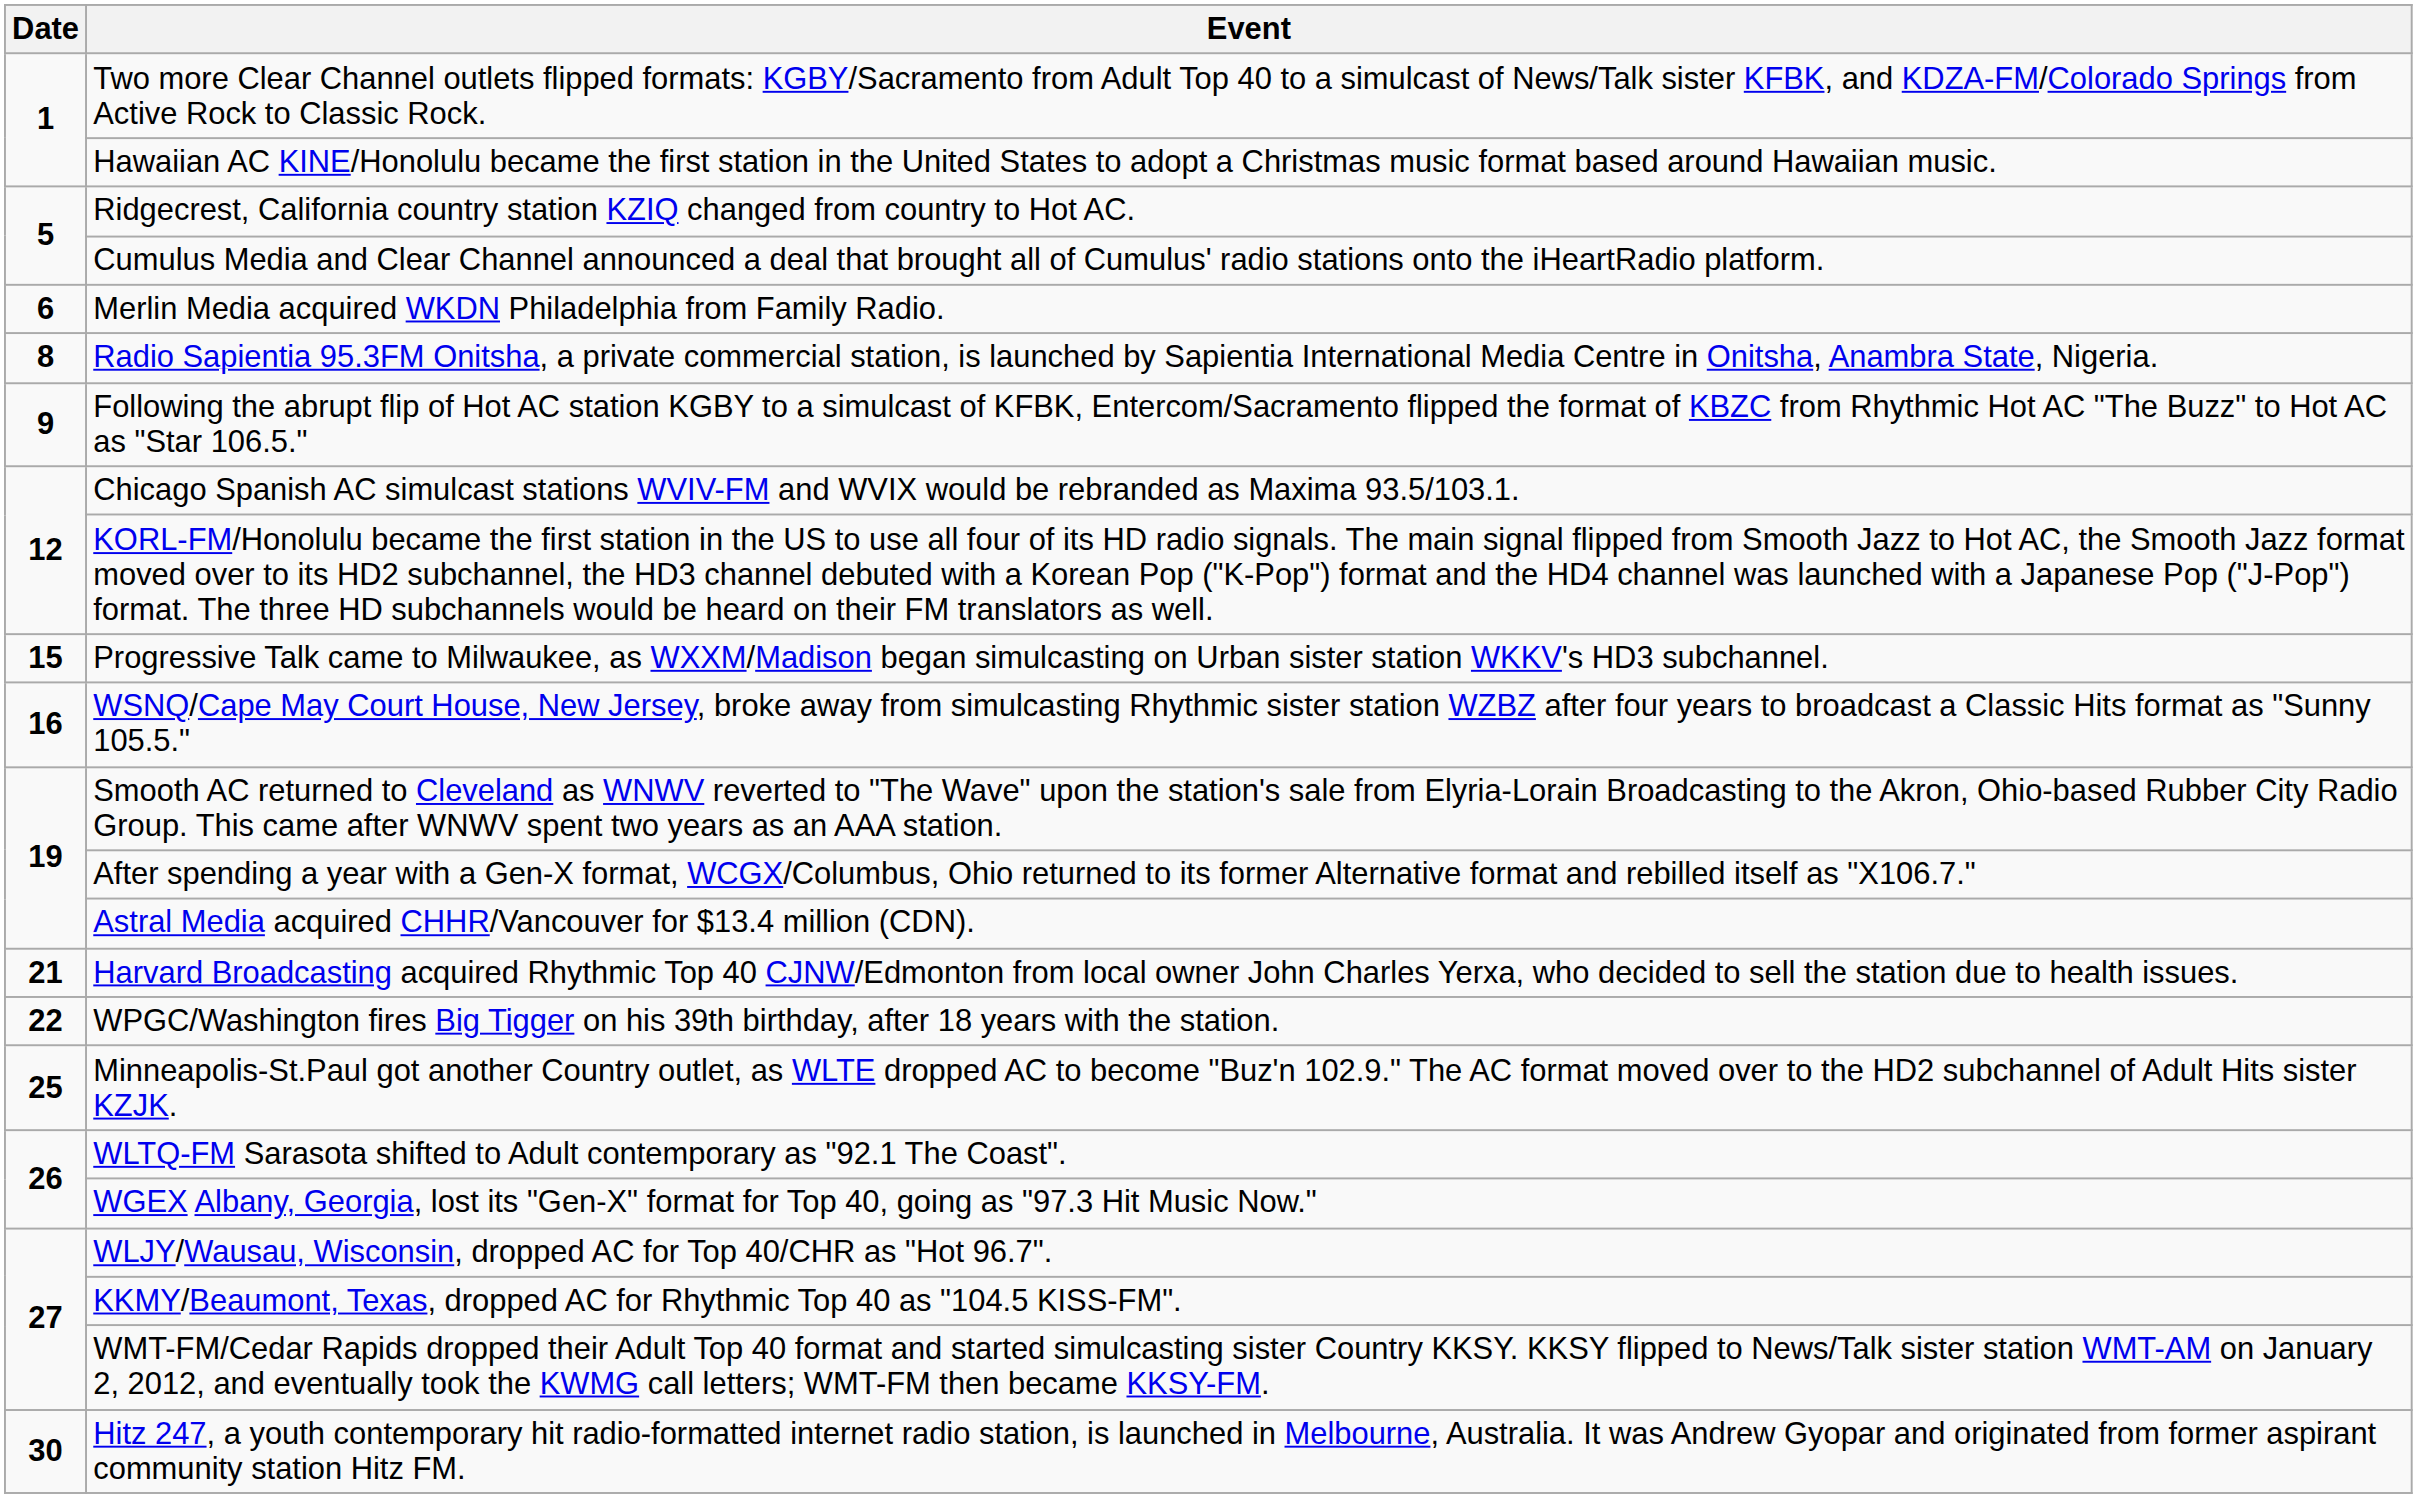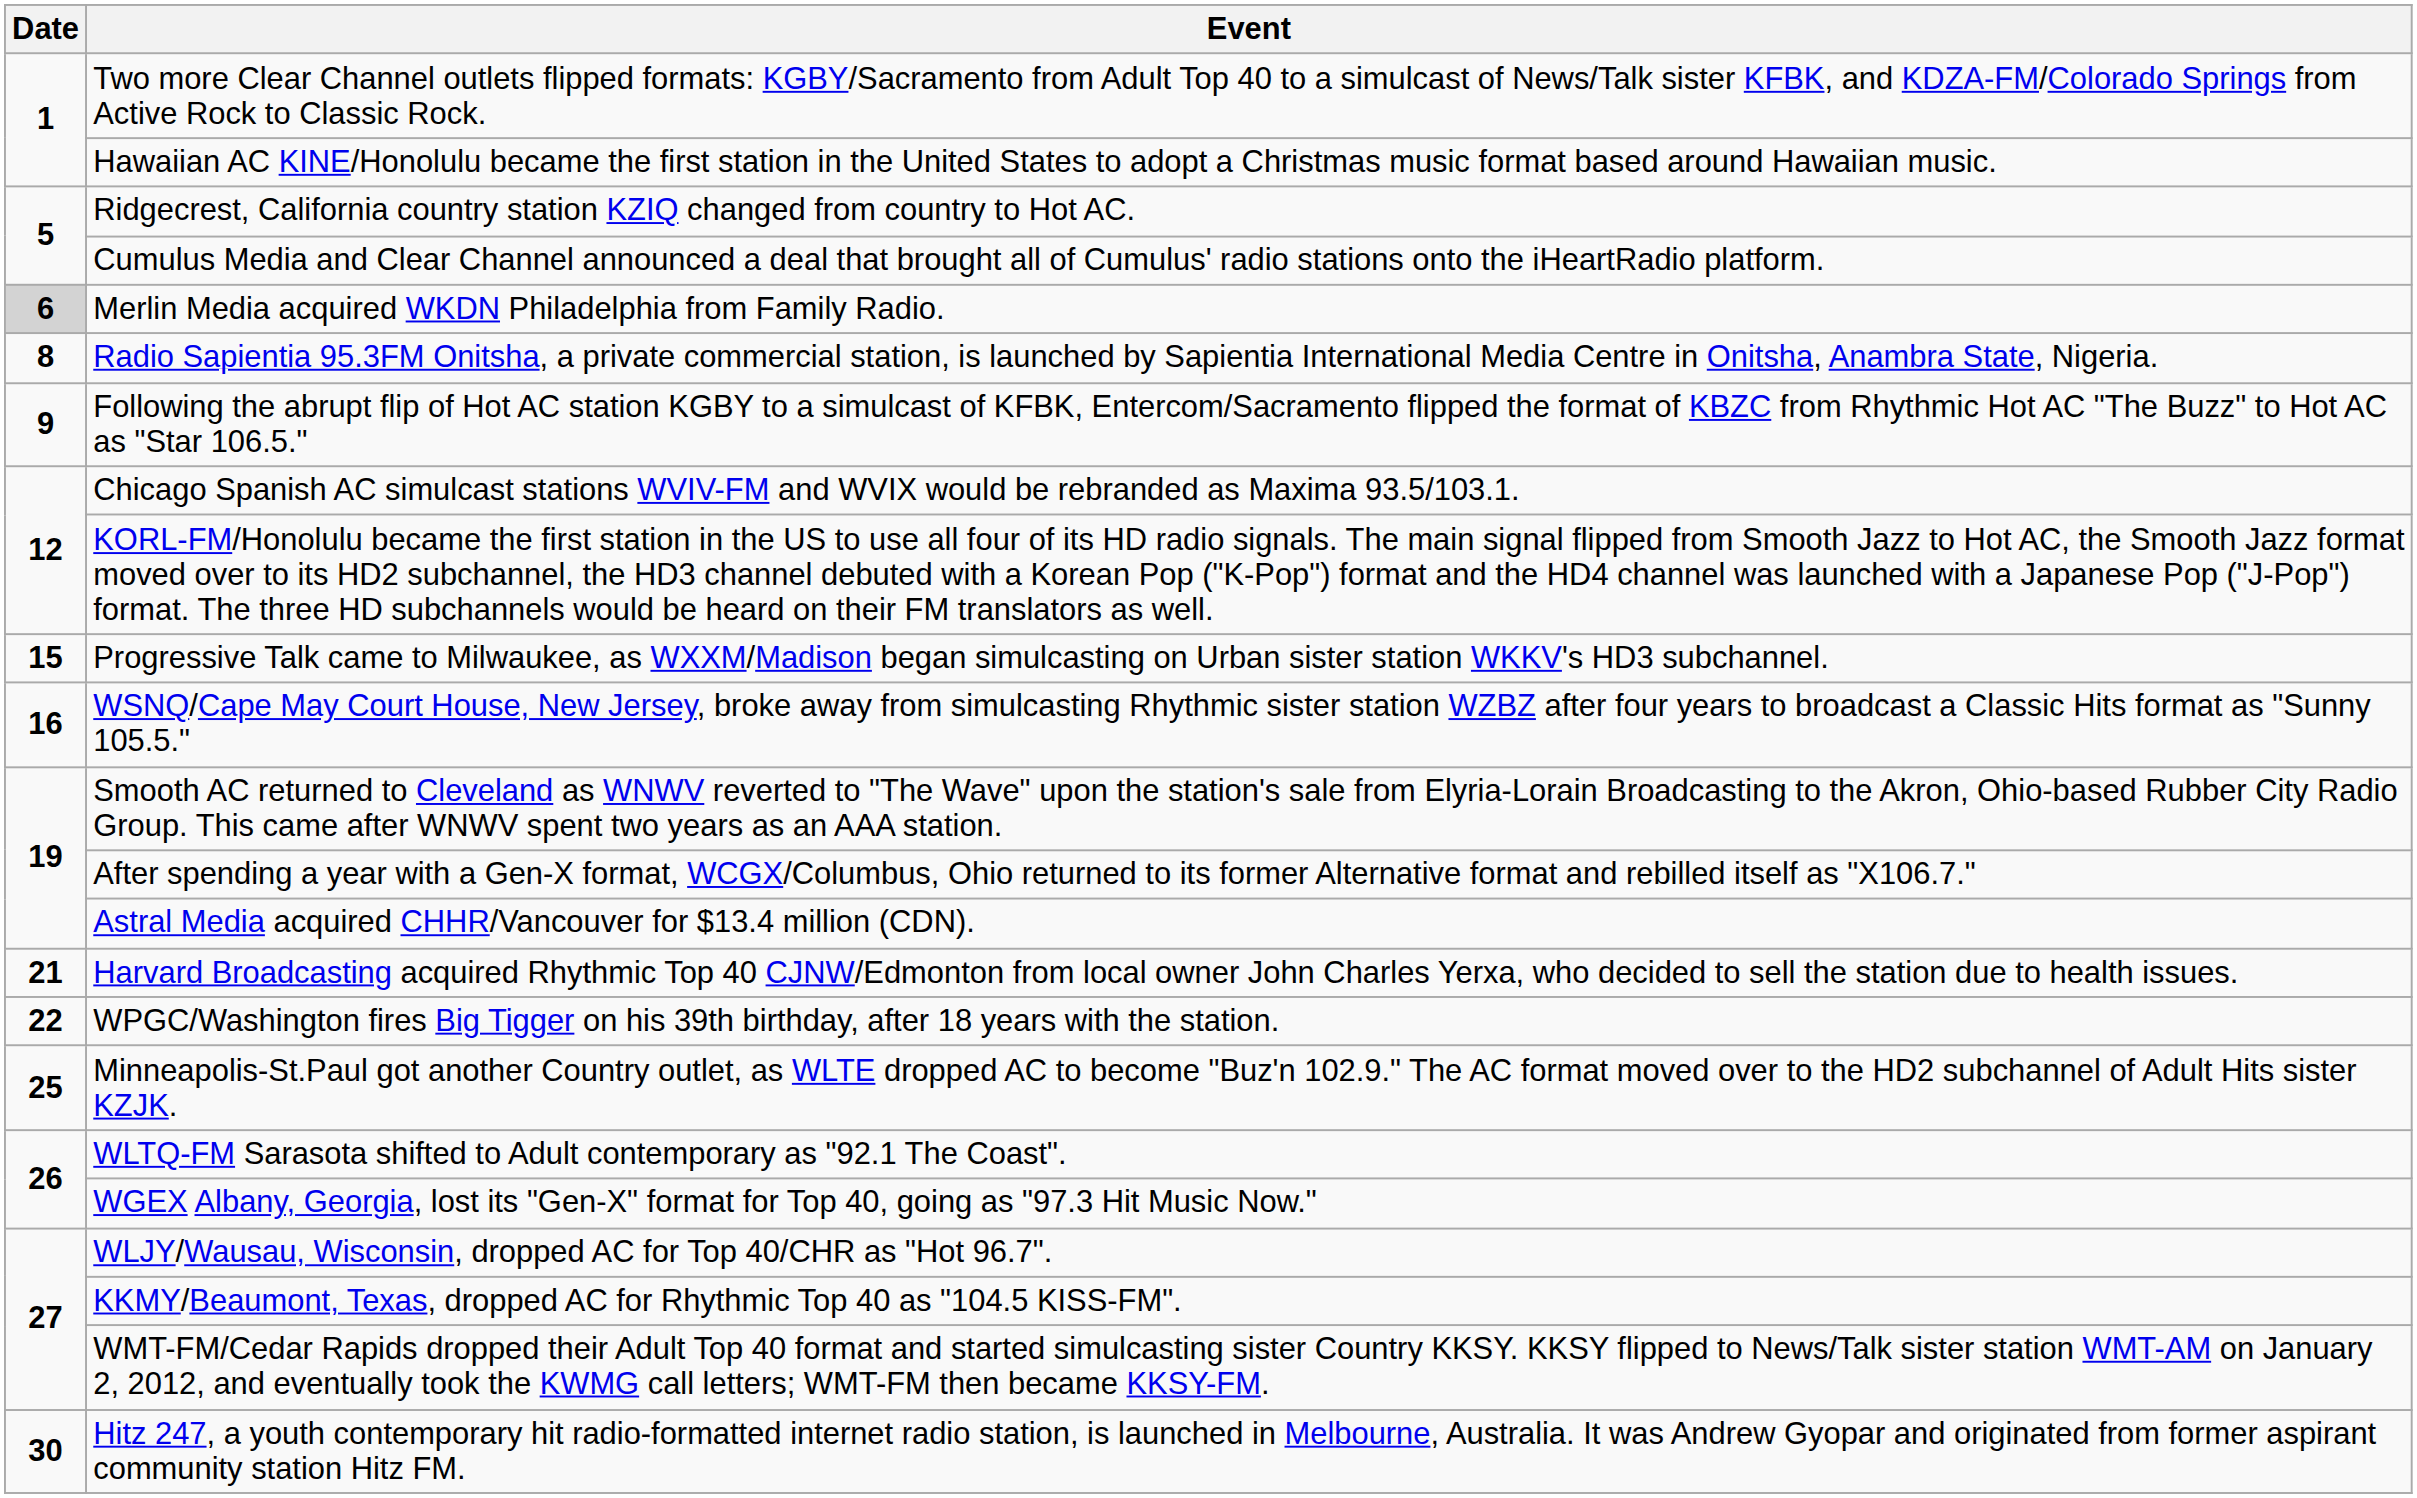(46, 308) no background -> (46, 308) lightgrey background
